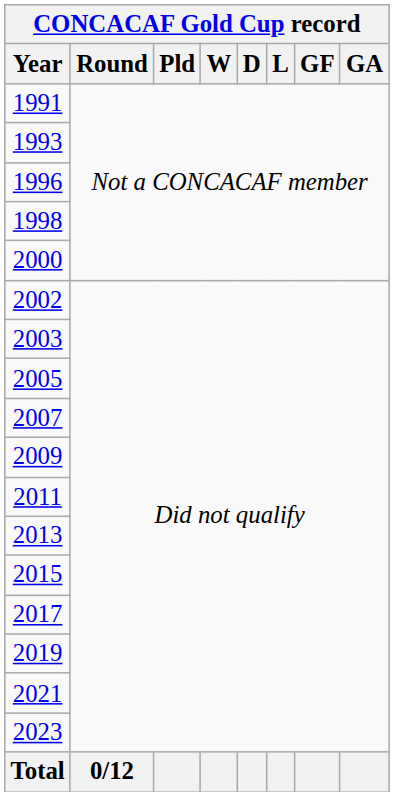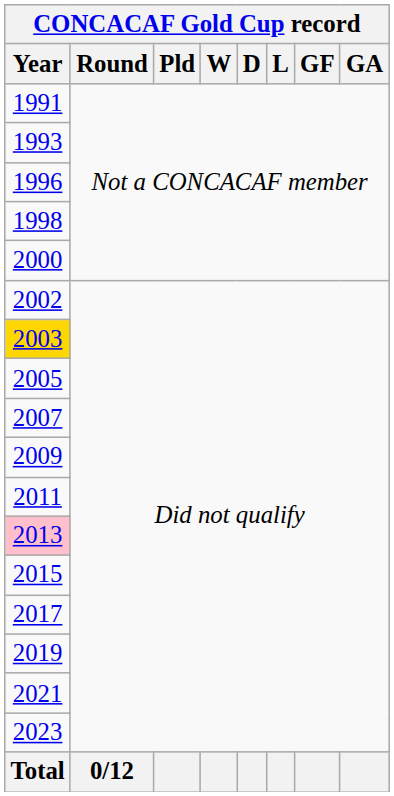(38, 338) no background -> (38, 338) gold background
(38, 535) no background -> (38, 535) pink background
